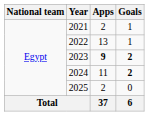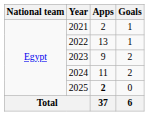(103, 57) bold -> (103, 57) normal
(130, 57) bold -> (130, 57) normal
(130, 73) bold -> (130, 73) normal
(103, 88) normal -> (103, 88) bold
